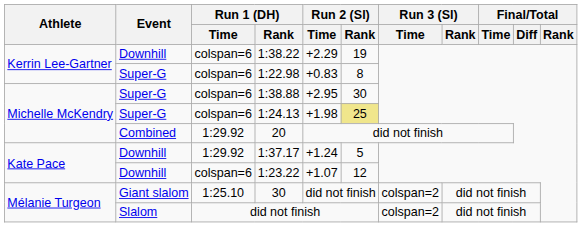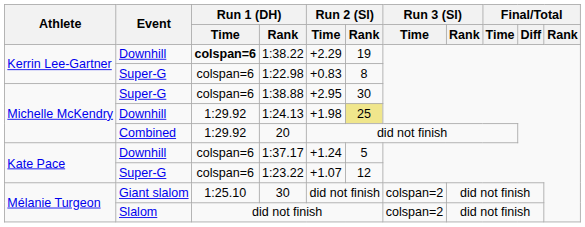(223, 54) normal -> (225, 54) bold
(143, 114) Super-G -> (143, 114) Downhill
(223, 114) colspan=6 -> (225, 114) 1:29.92
(223, 153) 1:29.92 -> (225, 153) colspan=6
(143, 173) Downhill -> (143, 173) Super-G
